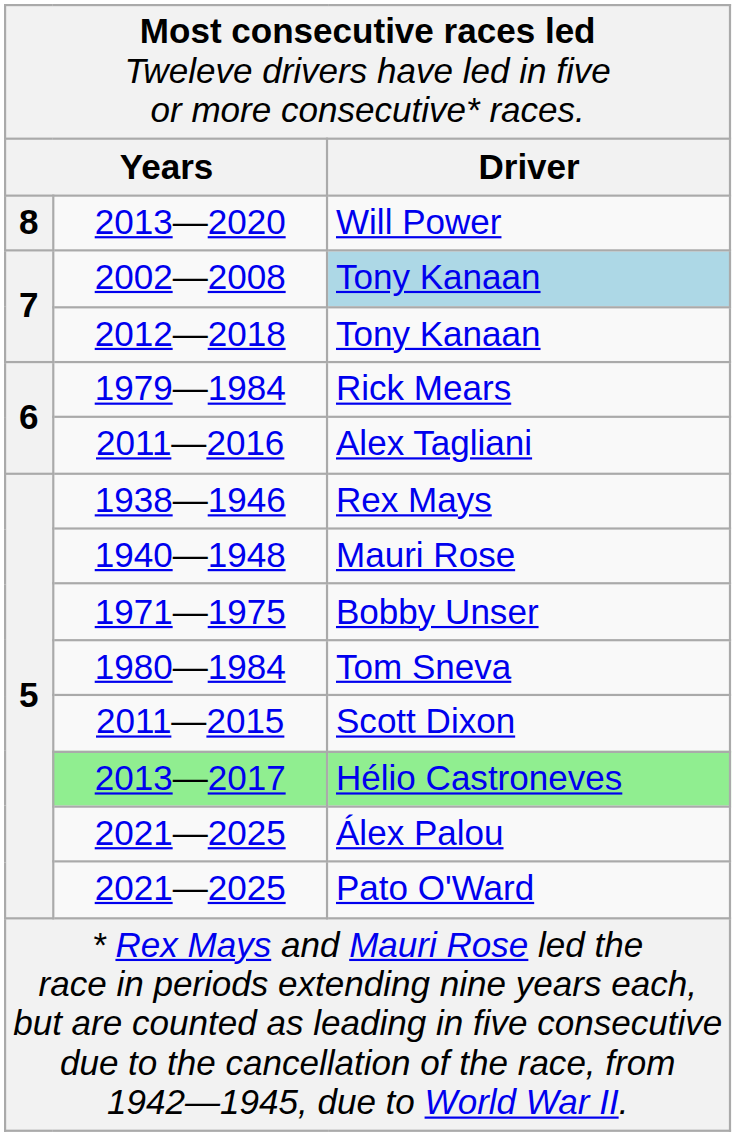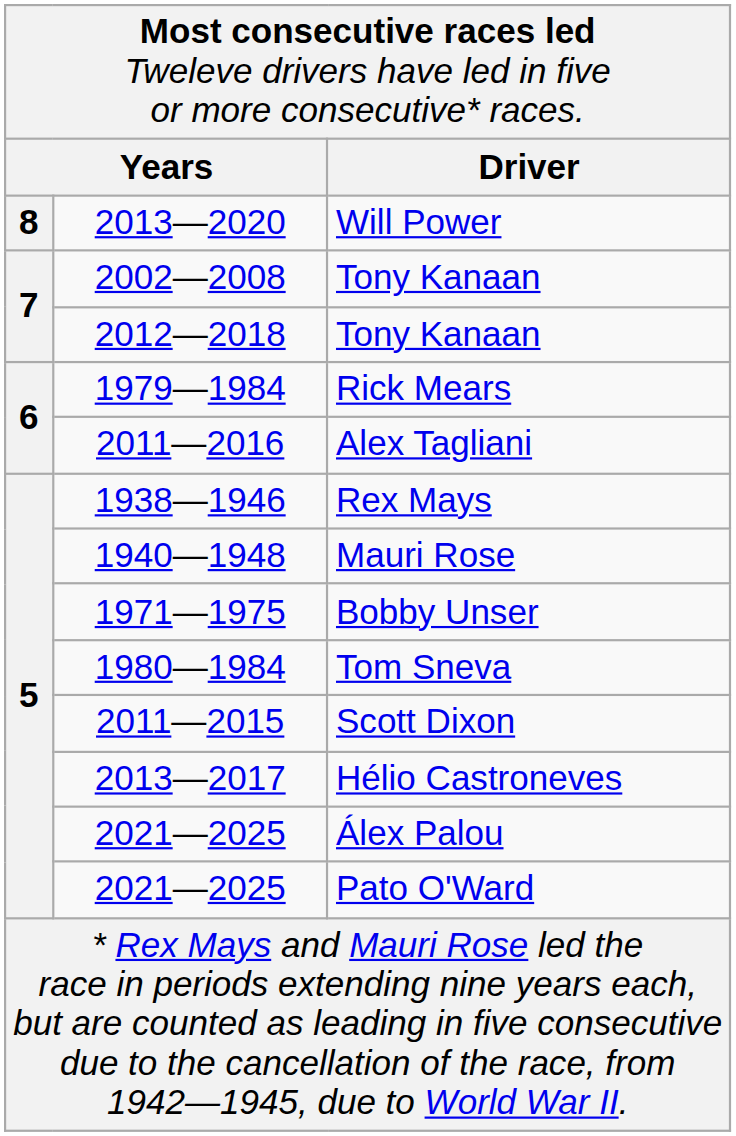(438, 277) lightblue background -> (438, 277) no background
(190, 777) lightgreen background -> (190, 777) no background
(479, 777) lightgreen background -> (479, 777) no background
